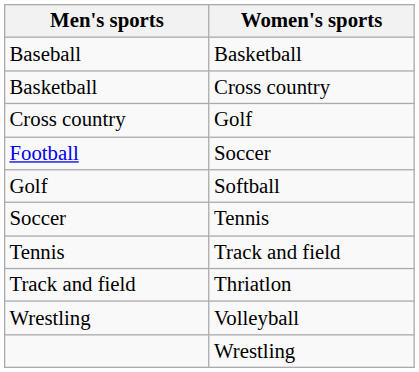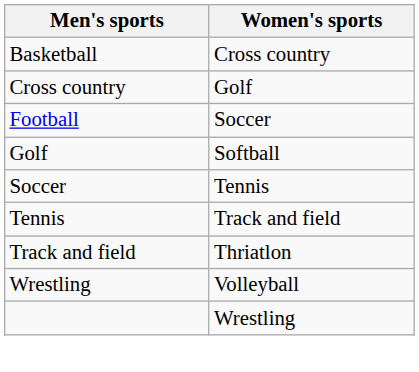- row: (45, 53)
